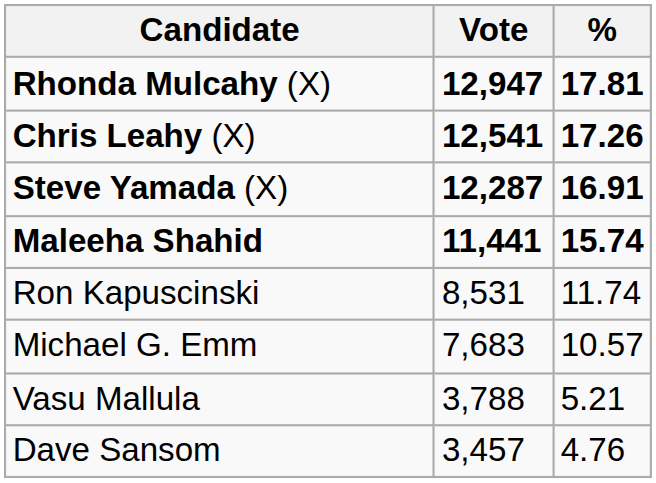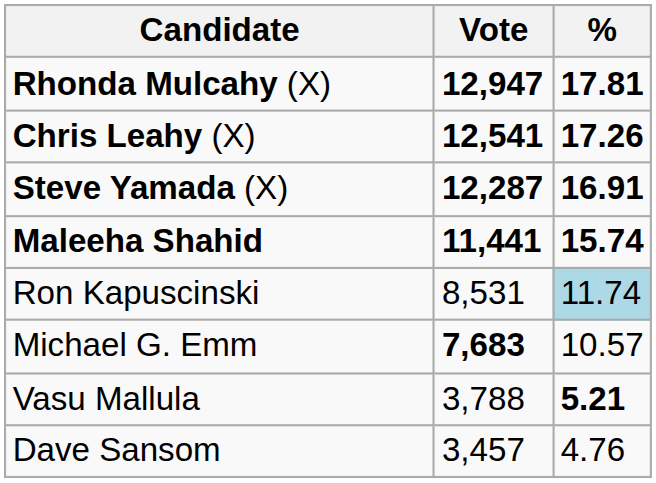(601, 293) no background -> (601, 293) lightblue background
(483, 345) normal -> (483, 345) bold
(593, 398) normal -> (593, 398) bold
